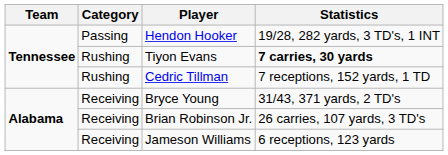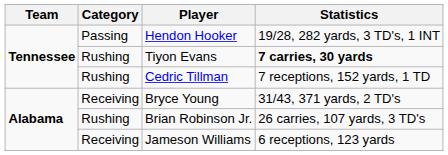(110, 119) Receiving -> (105, 119) Rushing
